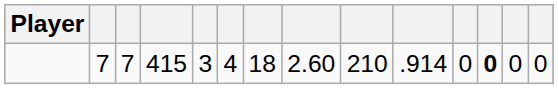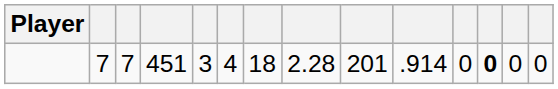(167, 63) 415 -> (167, 63) 451
(311, 63) 2.60 -> (311, 63) 2.28
(367, 63) 210 -> (367, 63) 201
